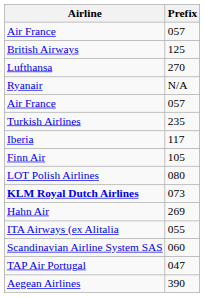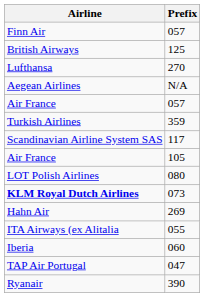(31, 31) Air France -> (26, 31) Finn Air
(25, 85) Ryanair -> (44, 85) Aegean Airlines
(176, 121) 235 -> (176, 121) 359
(20, 139) Iberia -> (85, 139) Scandinavian Airline System SAS
(26, 157) Finn Air -> (31, 157) Air France
(85, 247) Scandinavian Airline System SAS -> (20, 247) Iberia
(44, 283) Aegean Airlines -> (25, 283) Ryanair
